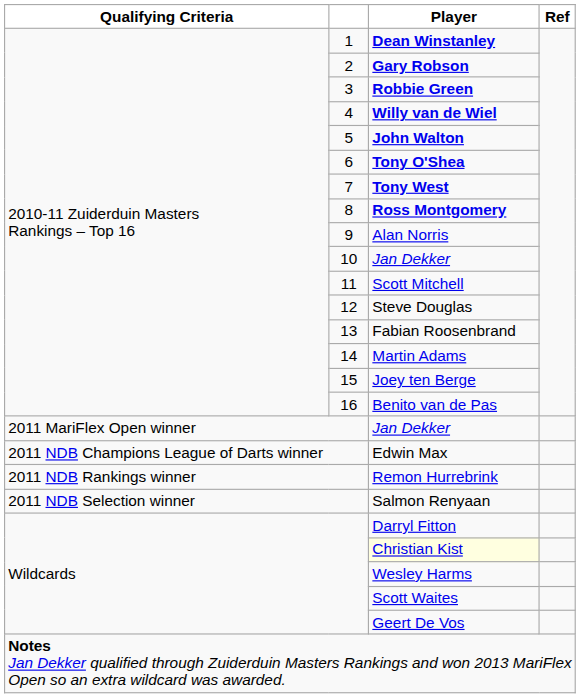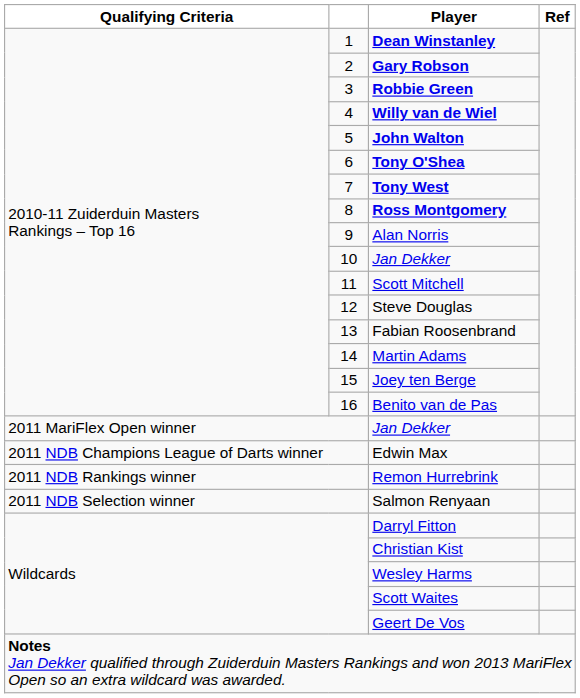(418, 549) lightyellow background -> (418, 549) no background
